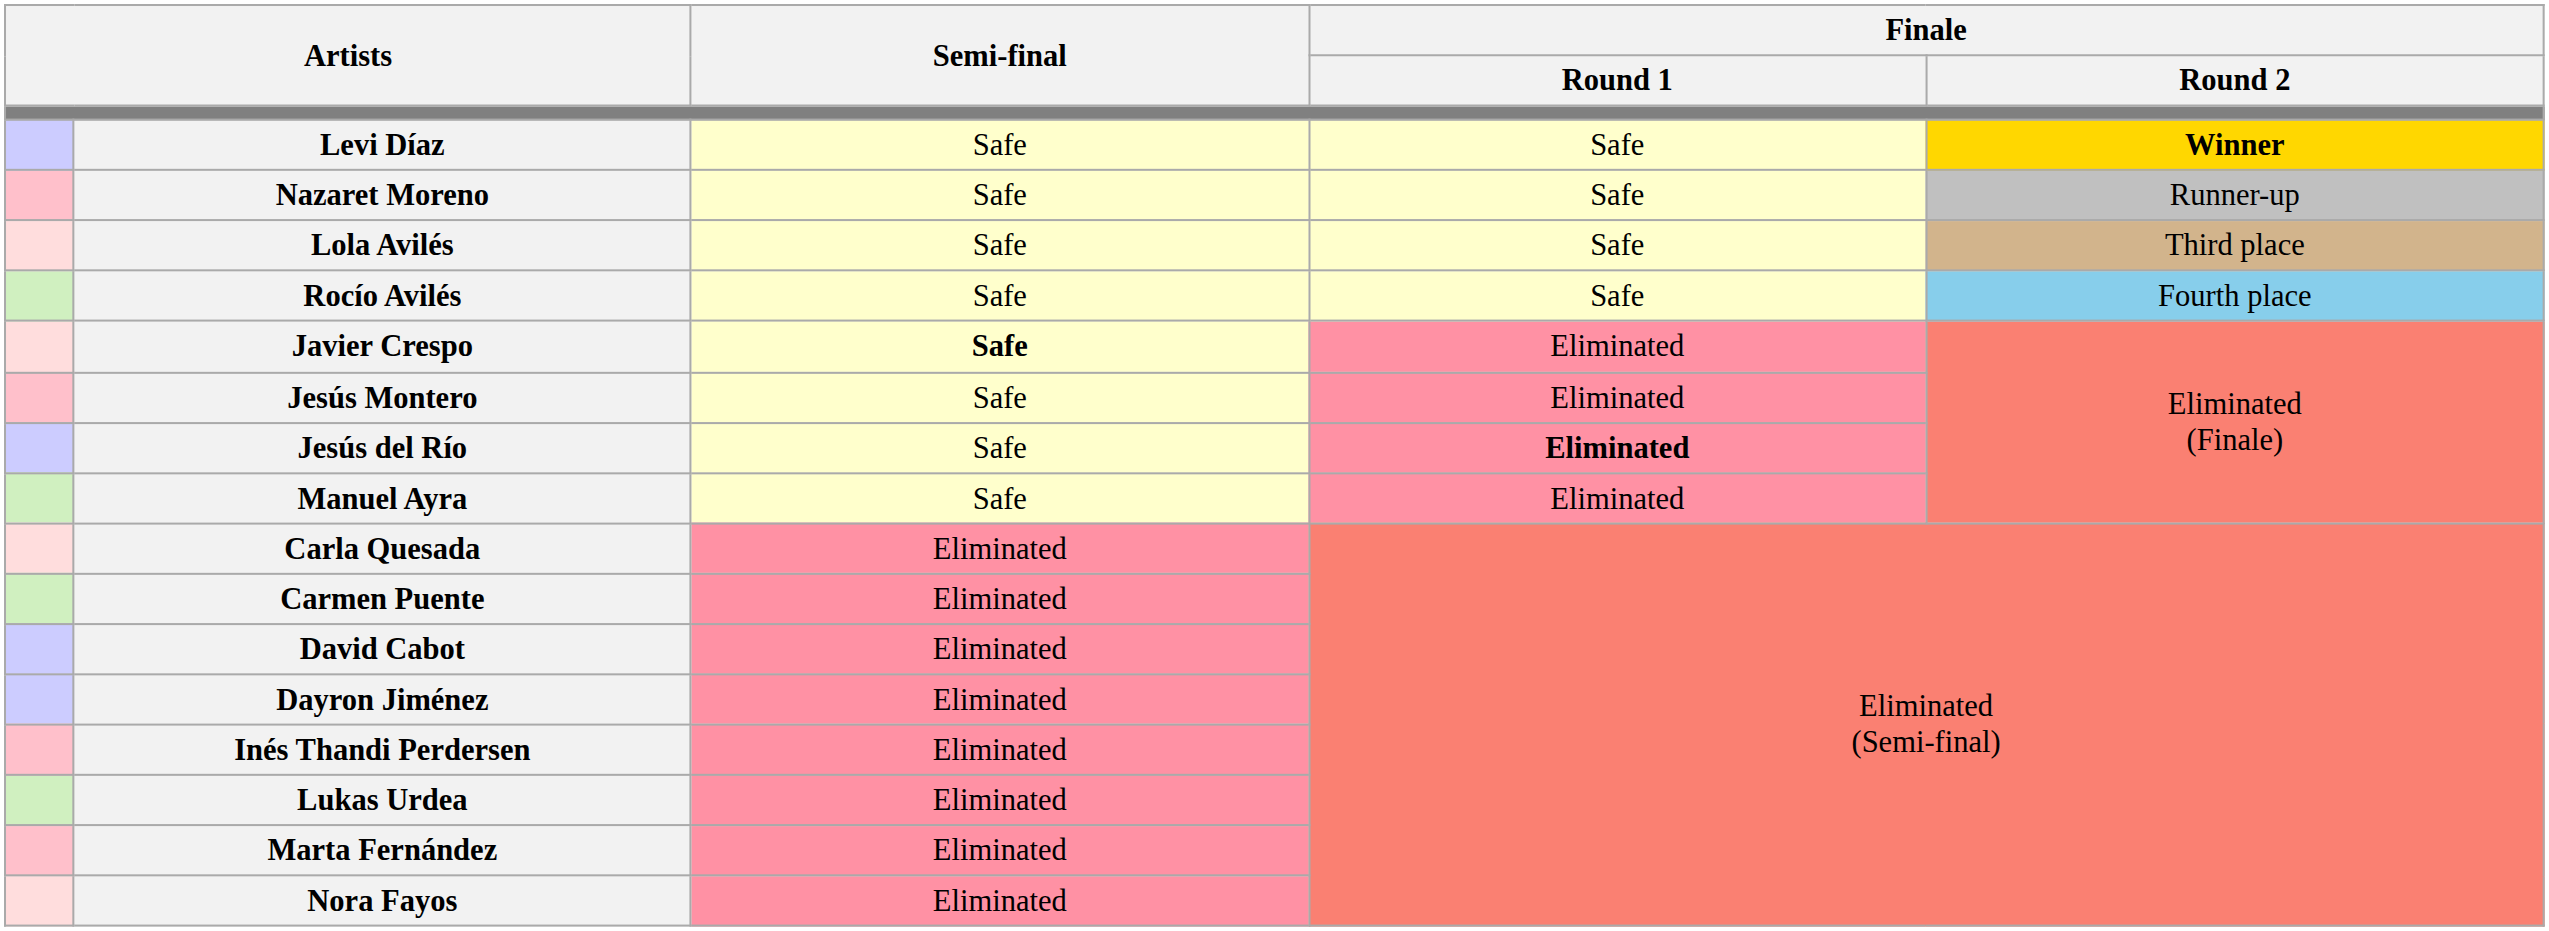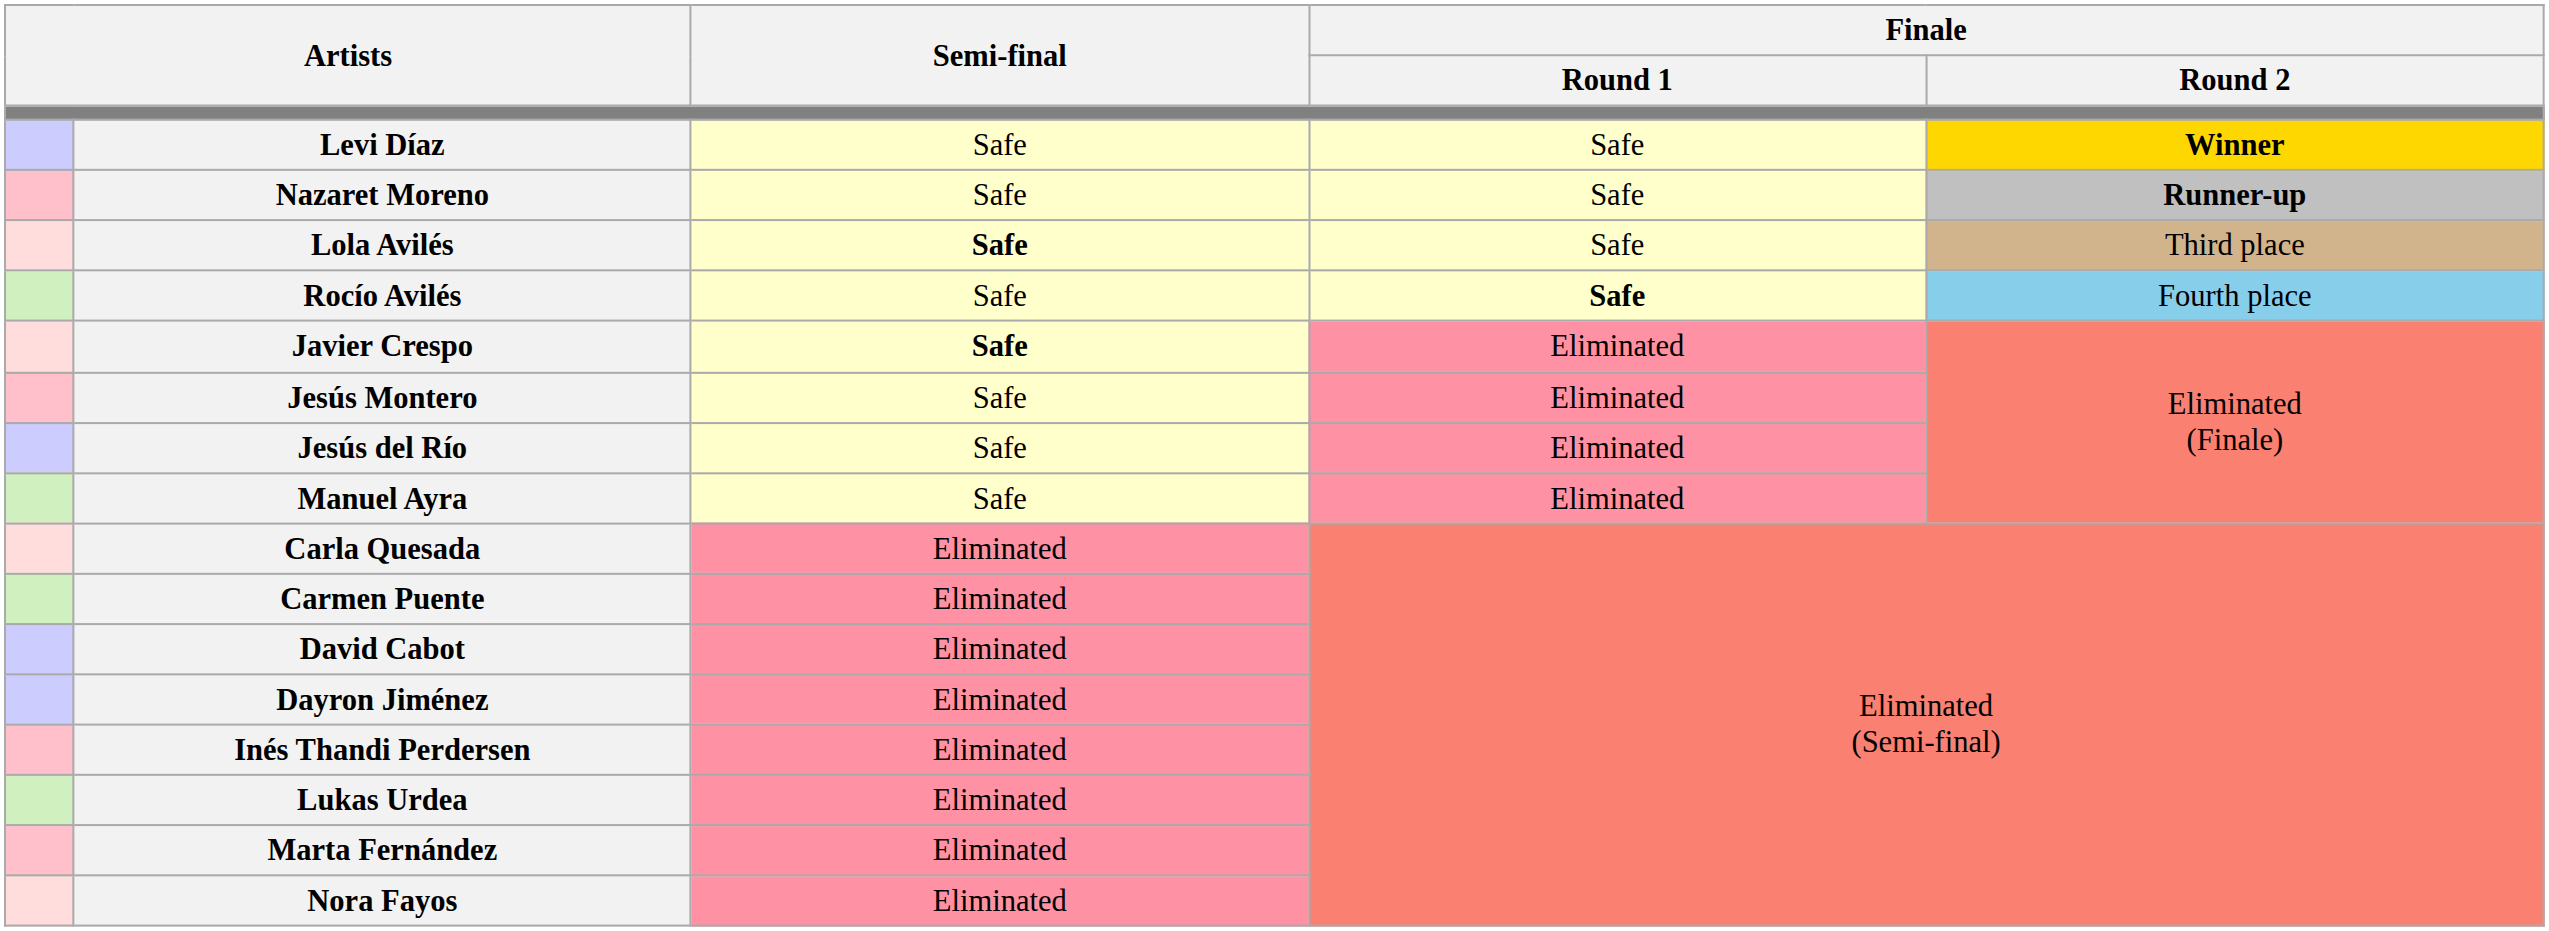(2235, 195) normal -> (2235, 195) bold
(1000, 245) normal -> (1000, 245) bold
(1617, 295) normal -> (1617, 295) bold
(1617, 447) bold -> (1617, 447) normal
